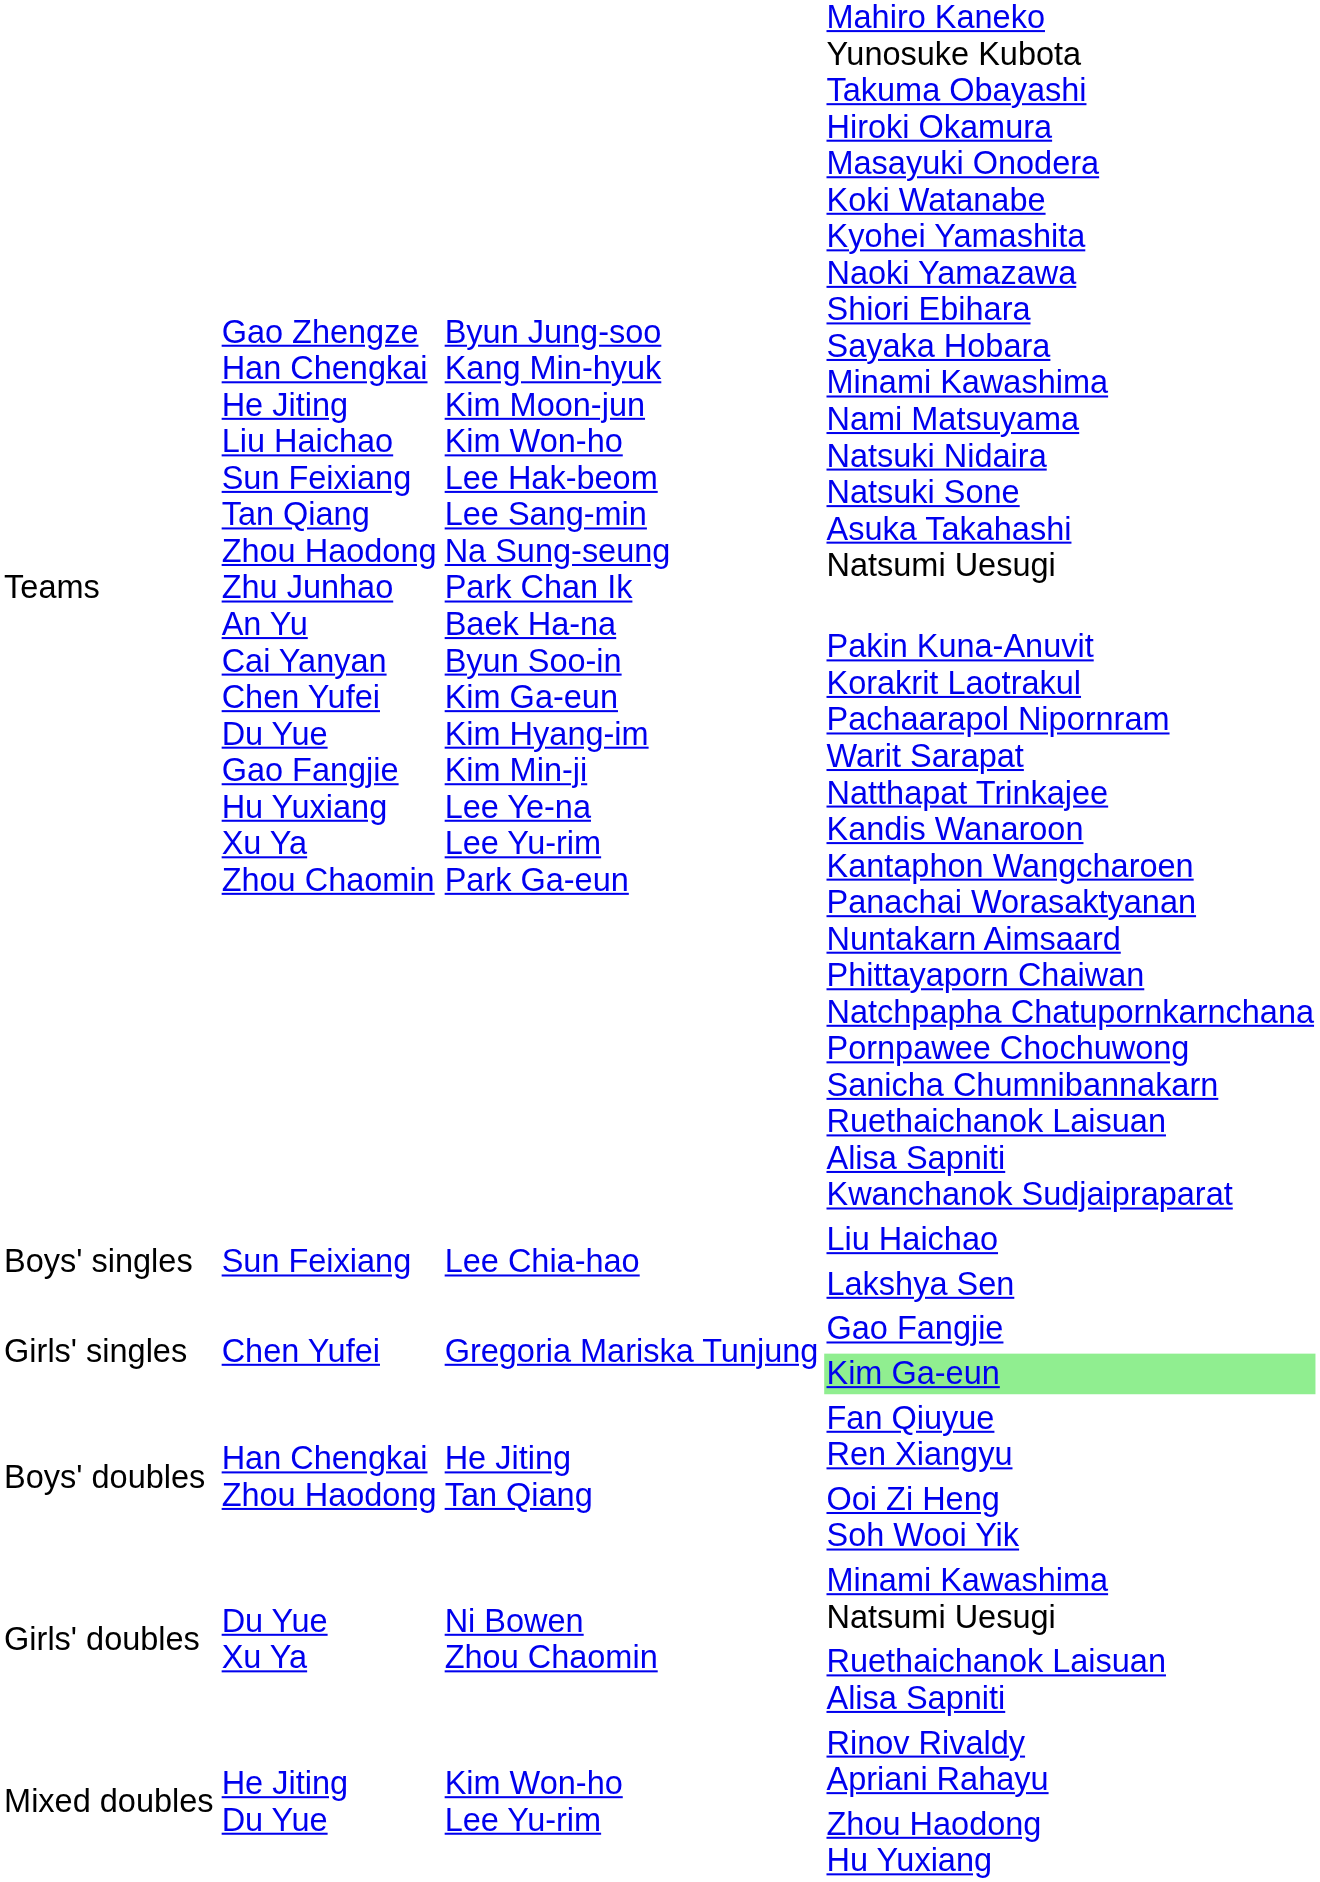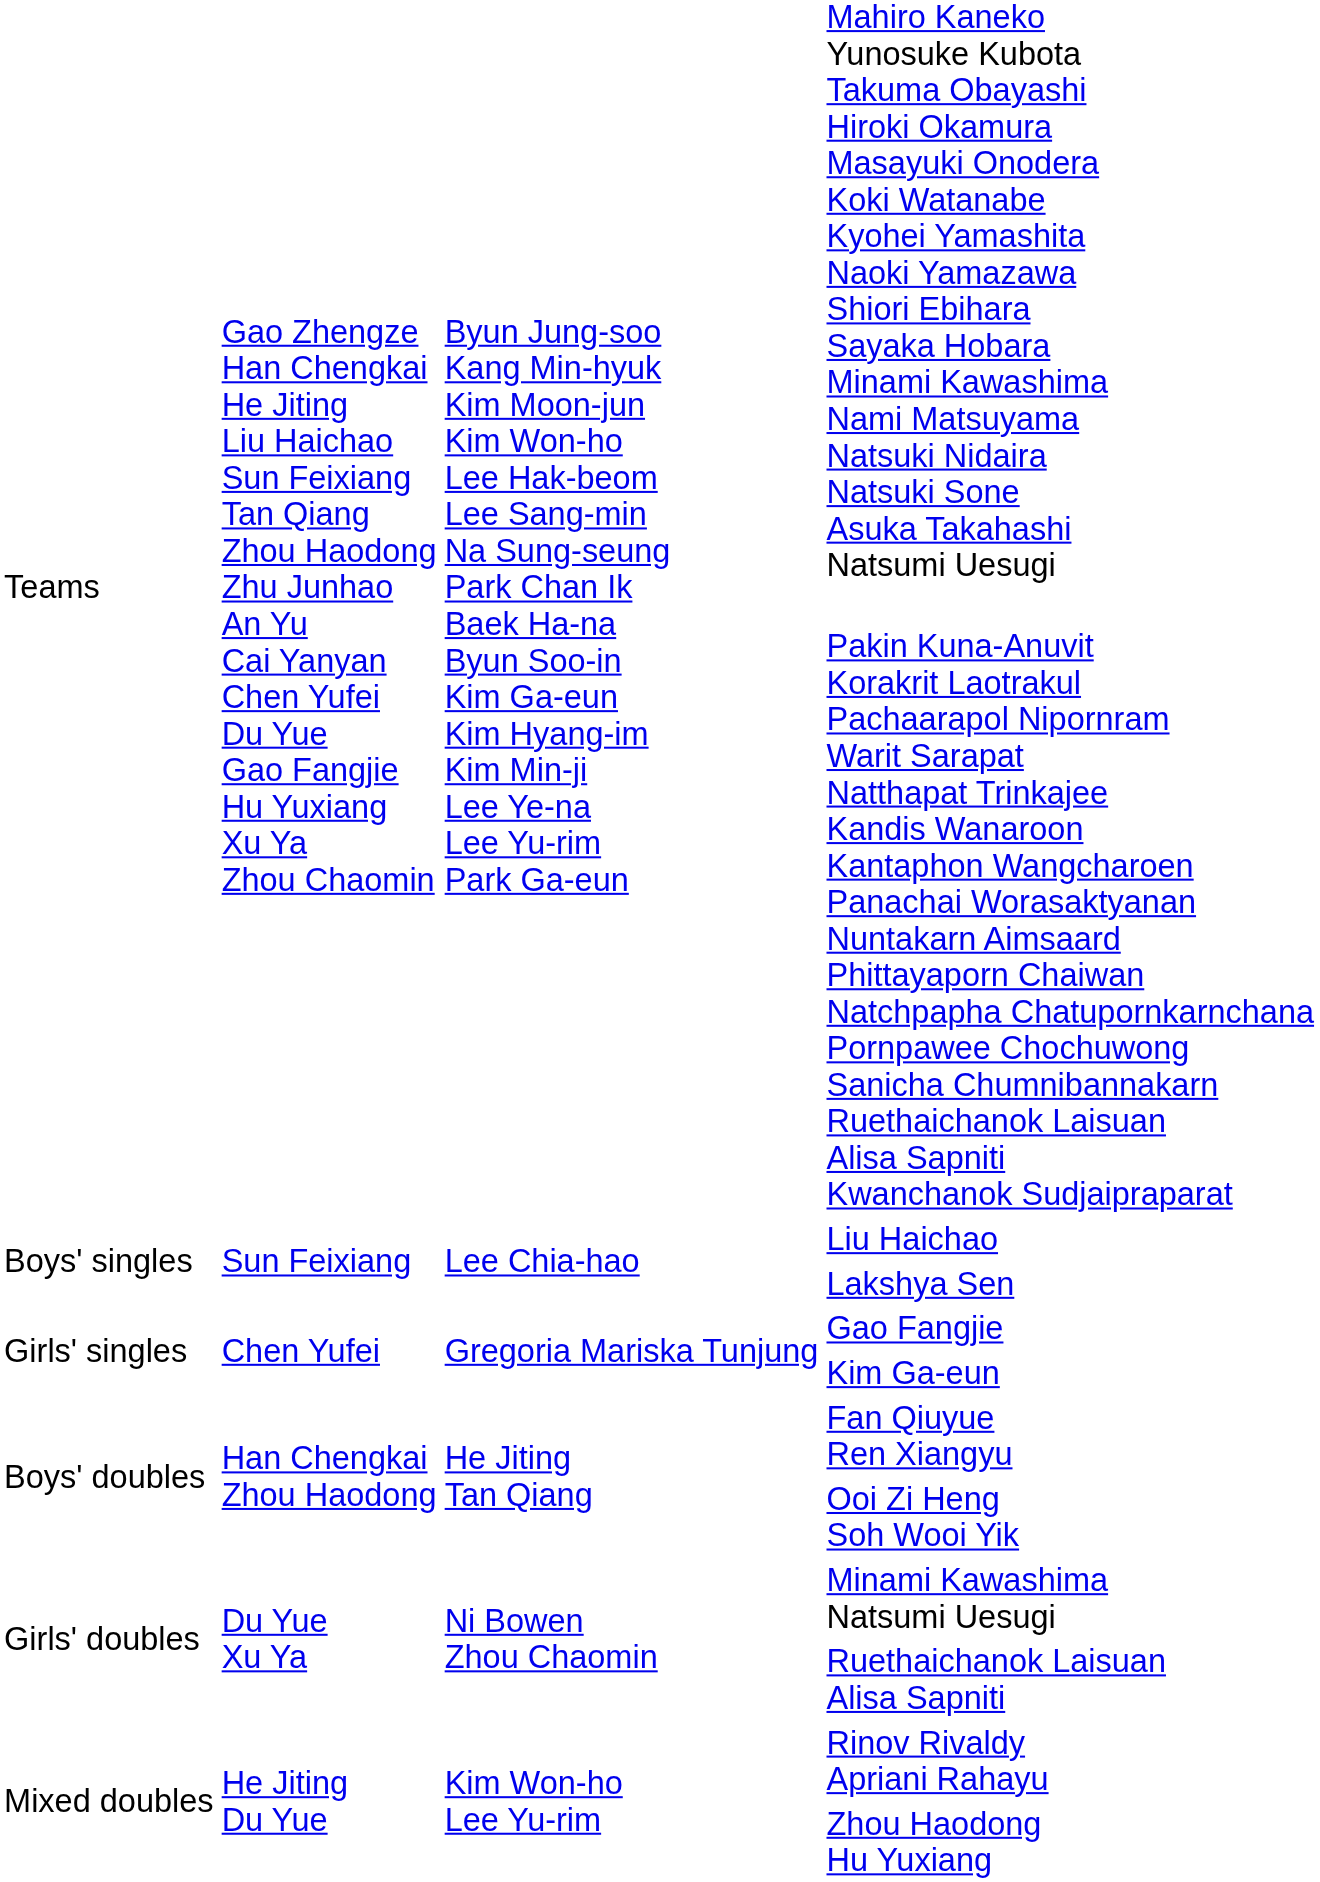(913, 1373) lightgreen background -> (913, 1373) no background
